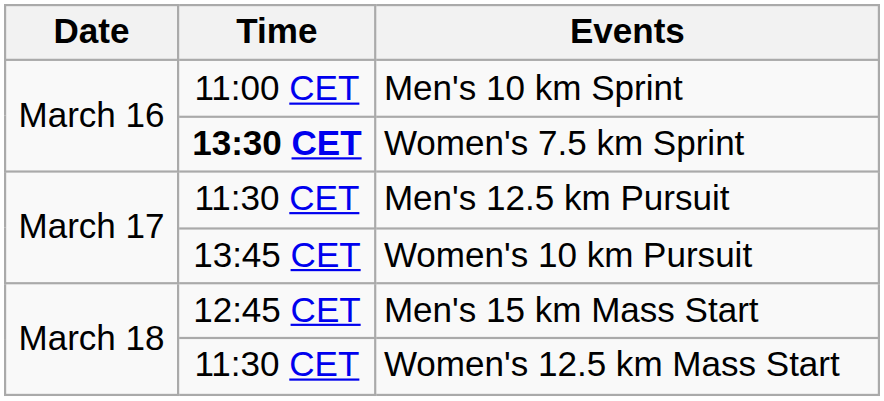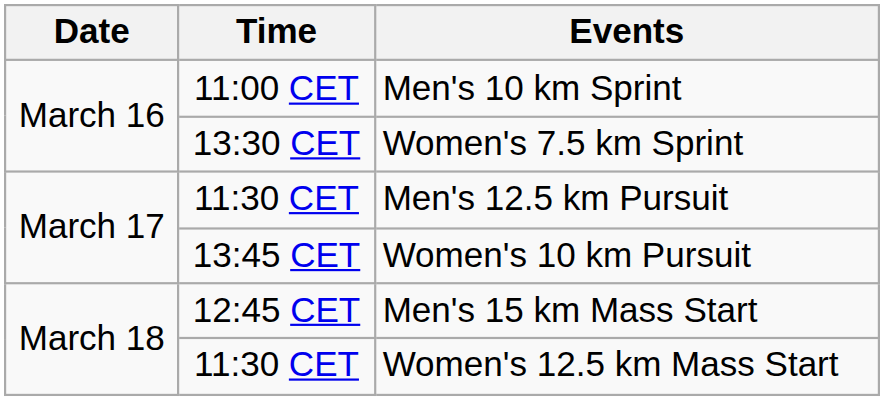(277, 143) bold -> (277, 143) normal
